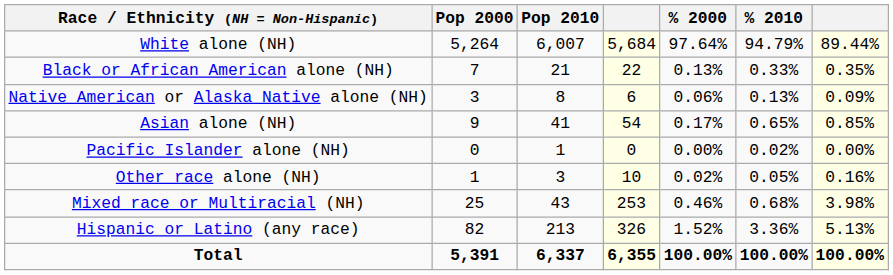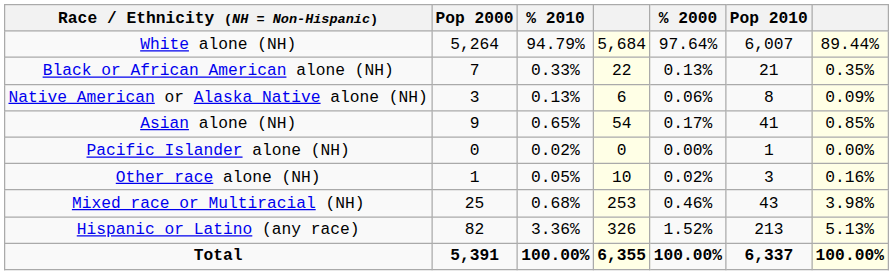columns swapped: (560, 18) <-> (774, 18)
